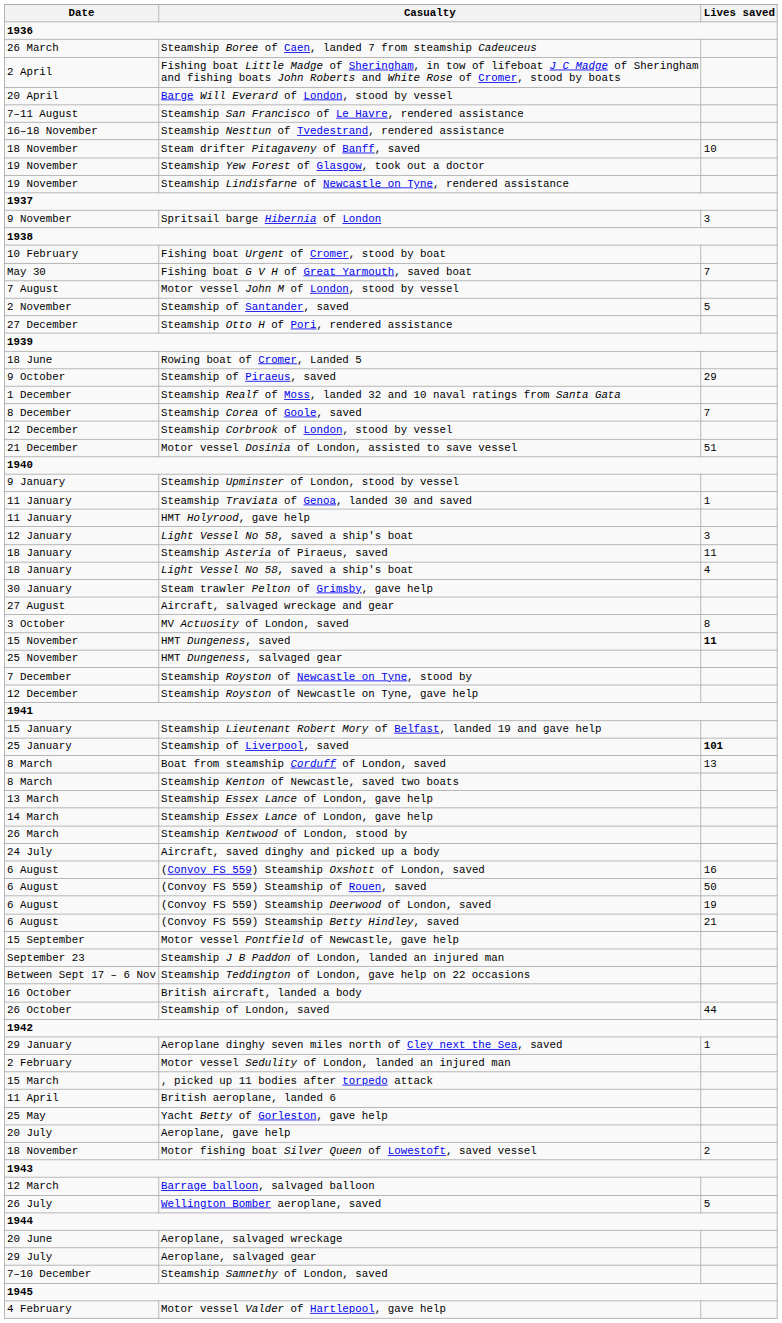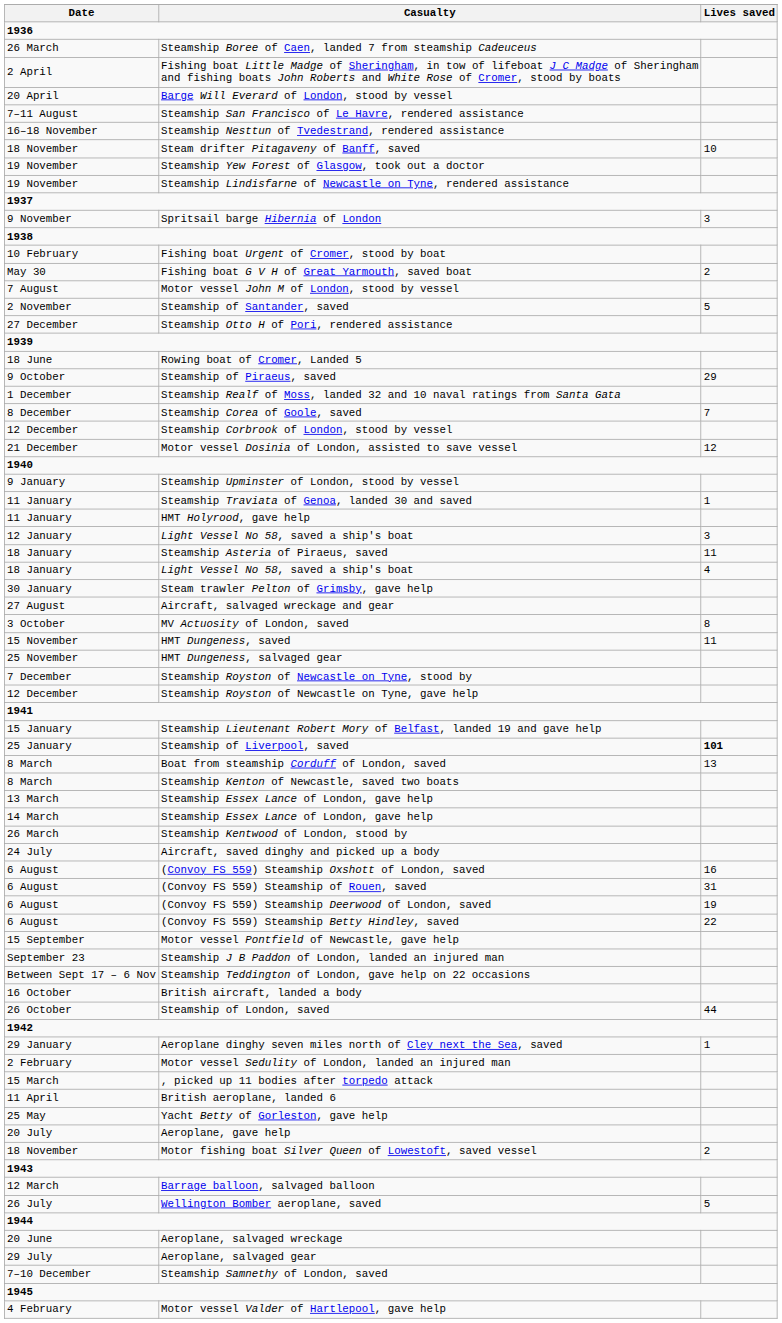(707, 272) 7 -> (707, 272) 2
(710, 448) 51 -> (710, 448) 12
(710, 641) bold -> (710, 641) normal
(710, 887) 50 -> (710, 887) 31
(710, 923) 21 -> (710, 923) 22
